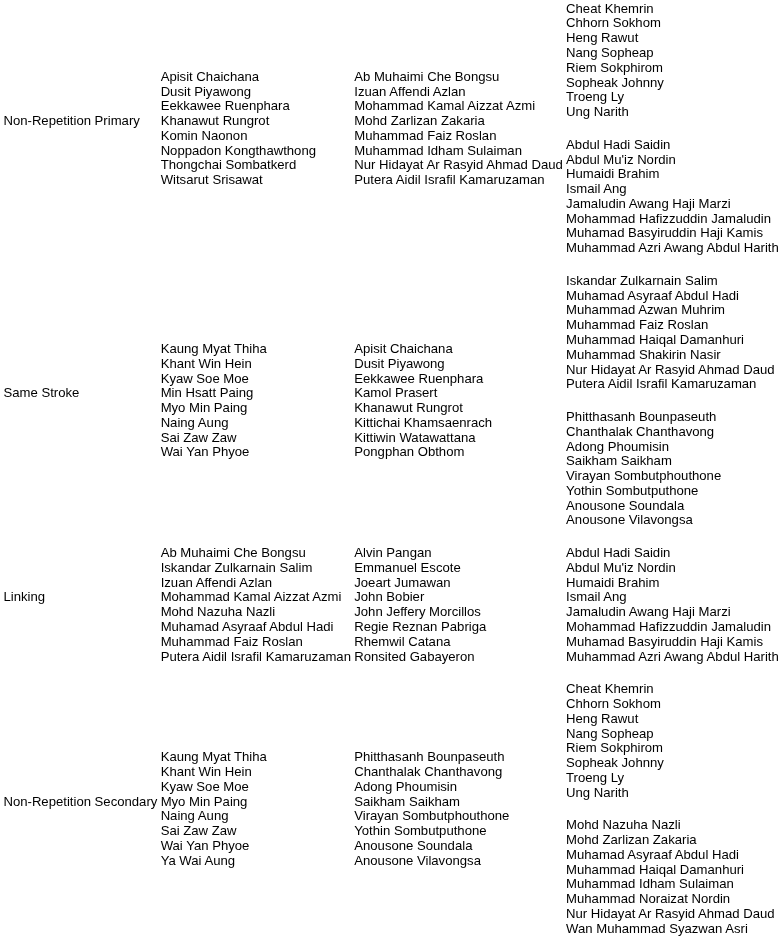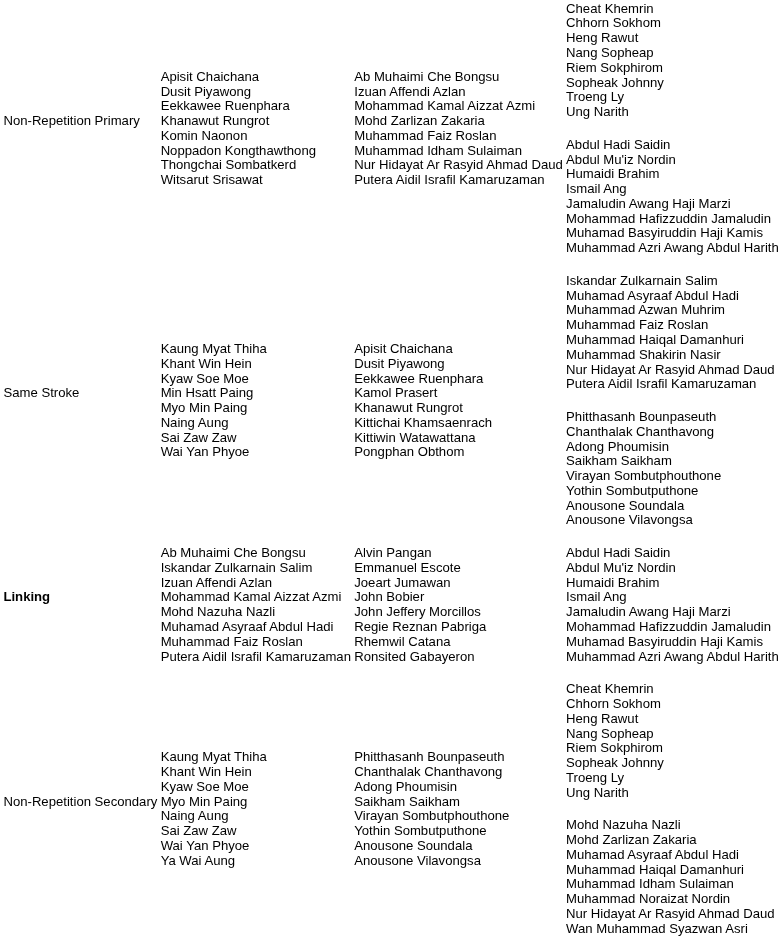(24, 597) normal -> (27, 597) bold
